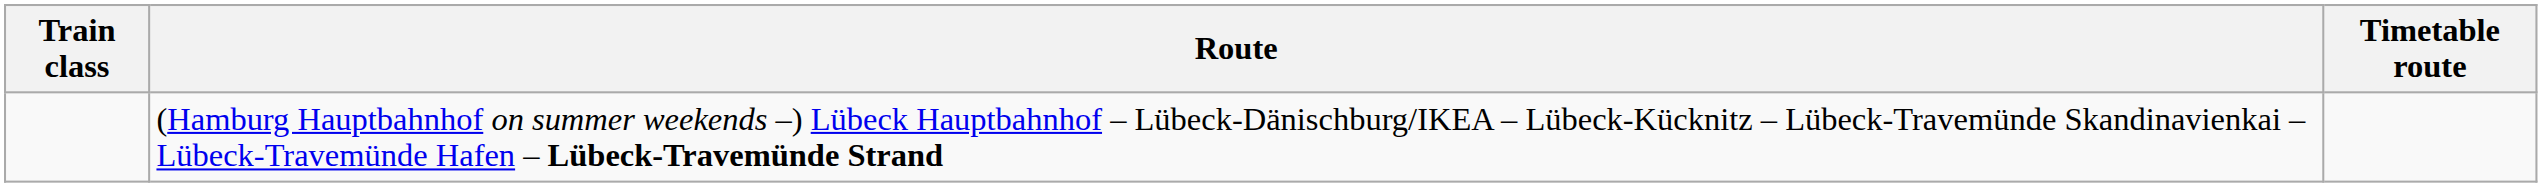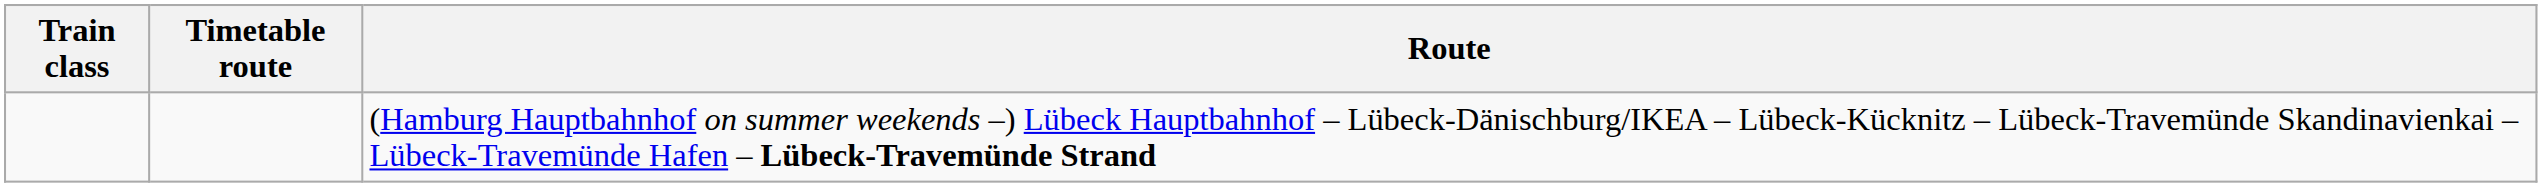columns swapped: (1236, 48) <-> (2430, 48)
